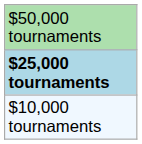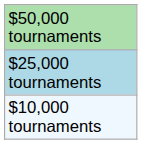(59, 72) bold -> (55, 72) normal
